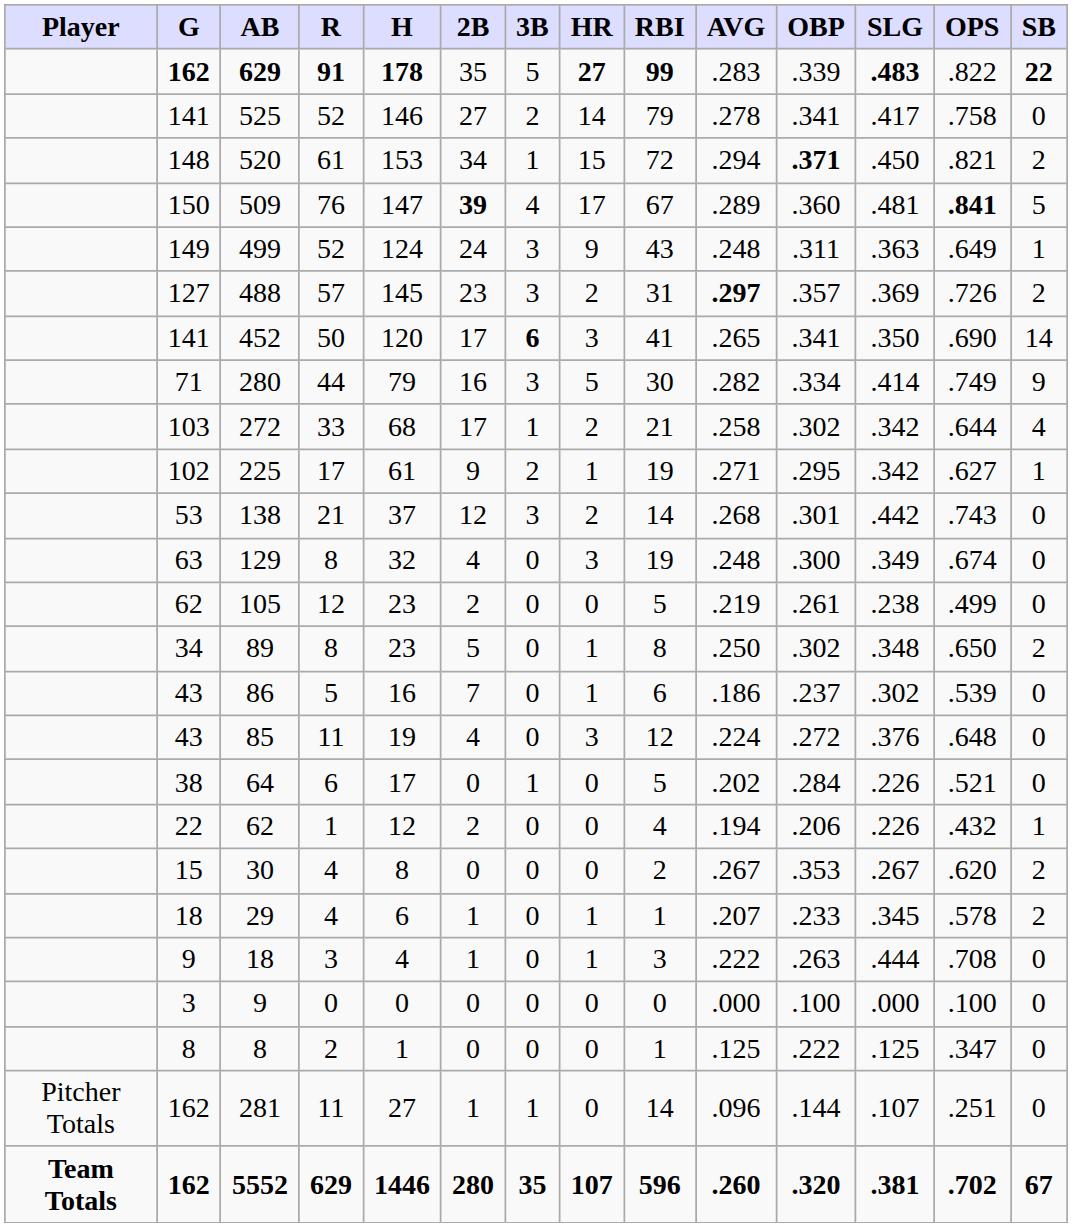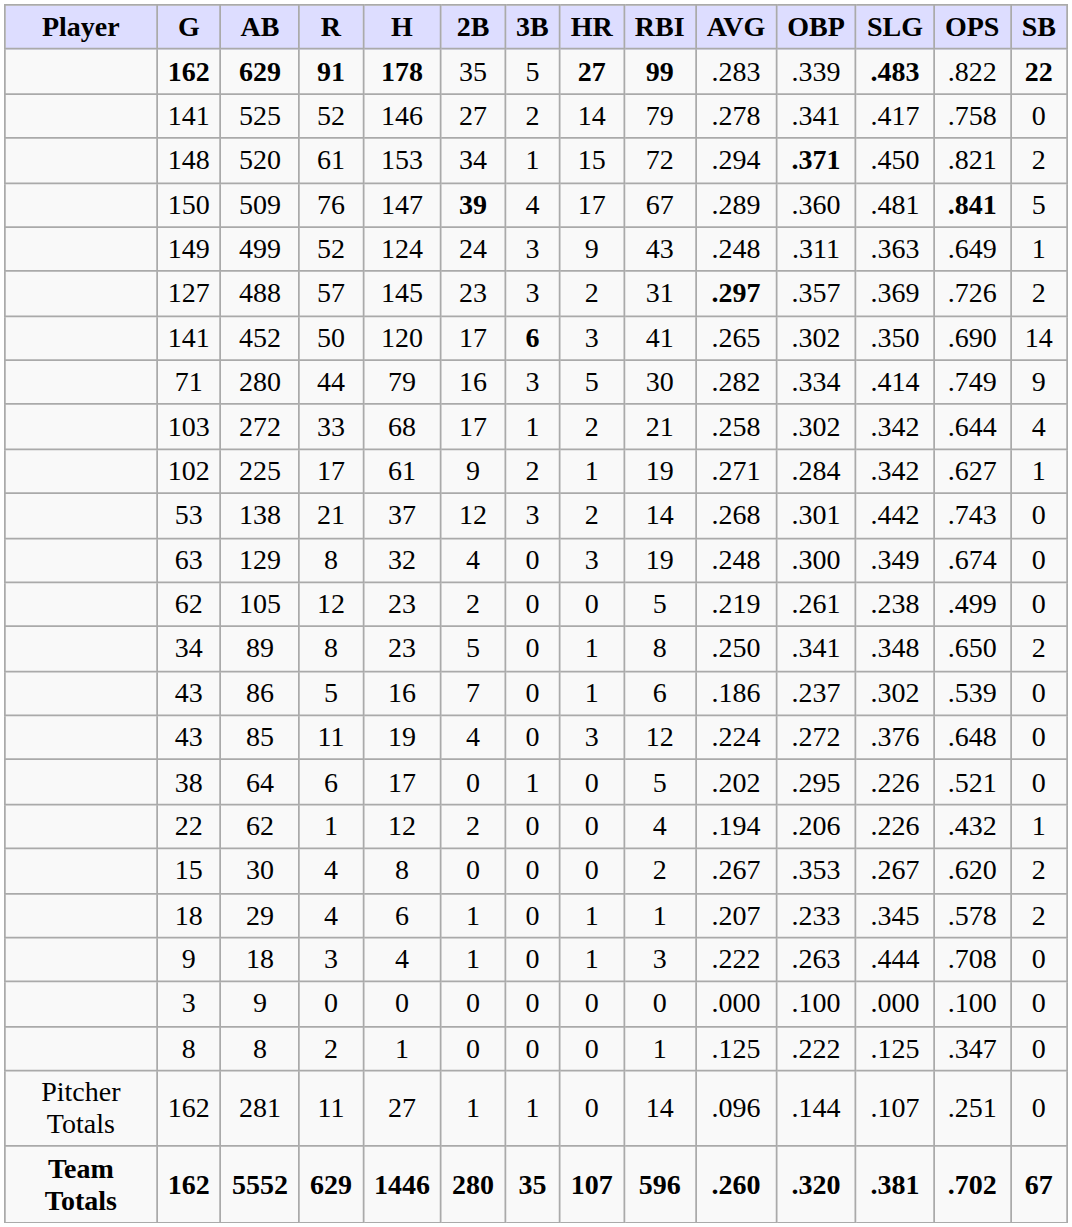(816, 337) .341 -> (816, 337) .302
(816, 470) .295 -> (816, 470) .284
(816, 648) .302 -> (816, 648) .341
(816, 781) .284 -> (816, 781) .295
